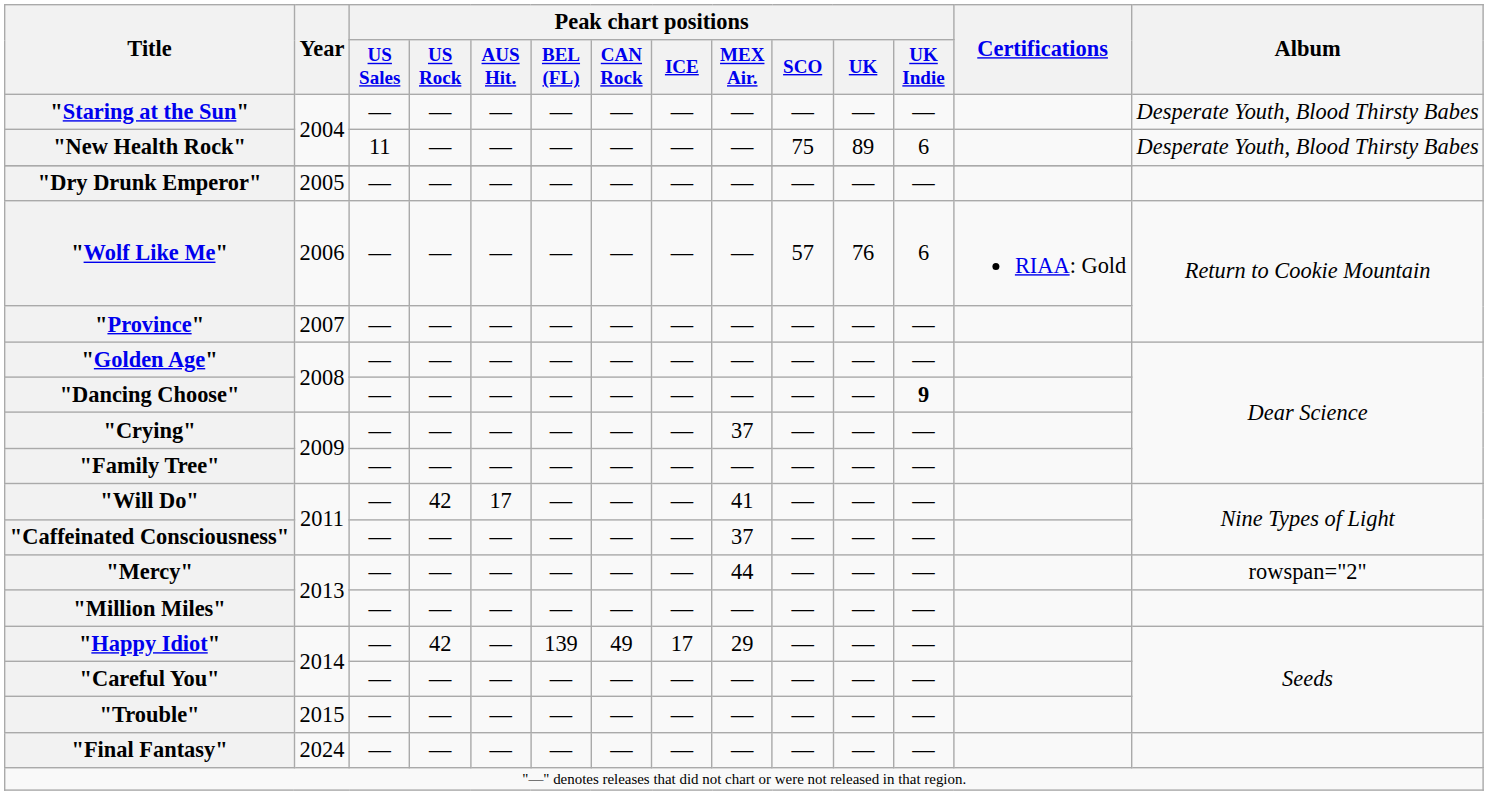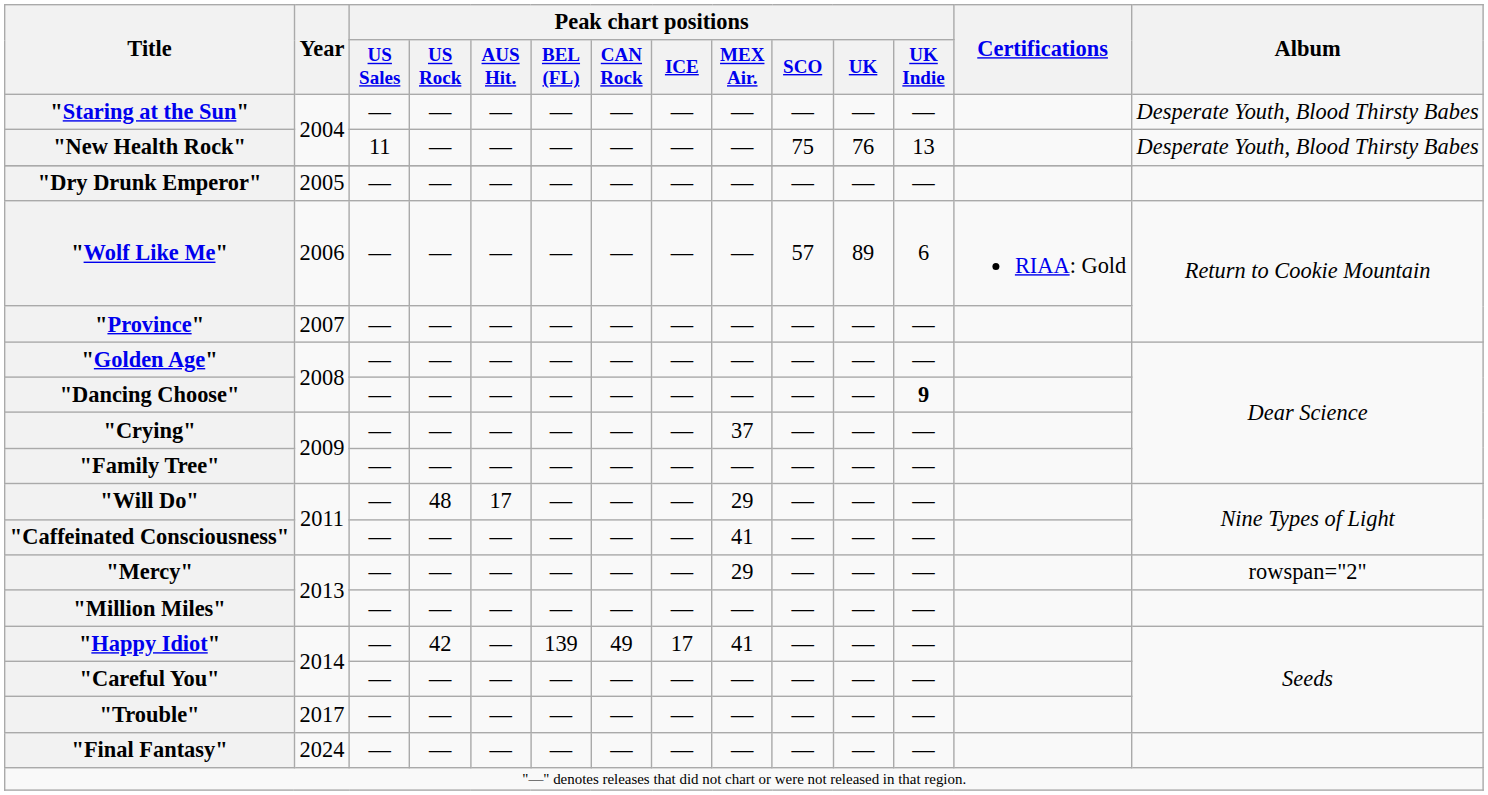(863, 147) 89 -> (863, 147) 76
(924, 147) 6 -> (924, 147) 13
(863, 253) 76 -> (863, 253) 89
(440, 501) 42 -> (440, 501) 48
(742, 501) 41 -> (742, 501) 29
(742, 536) 37 -> (742, 536) 41
(742, 572) 44 -> (742, 572) 29
(742, 643) 29 -> (742, 643) 41
(322, 714) 2015 -> (322, 714) 2017
